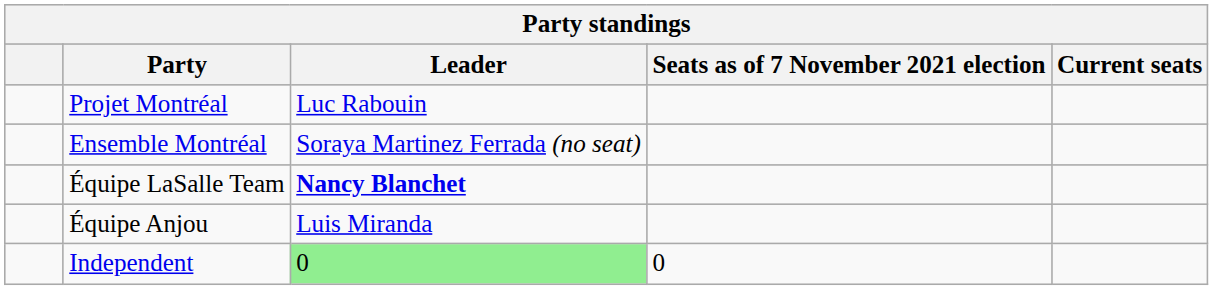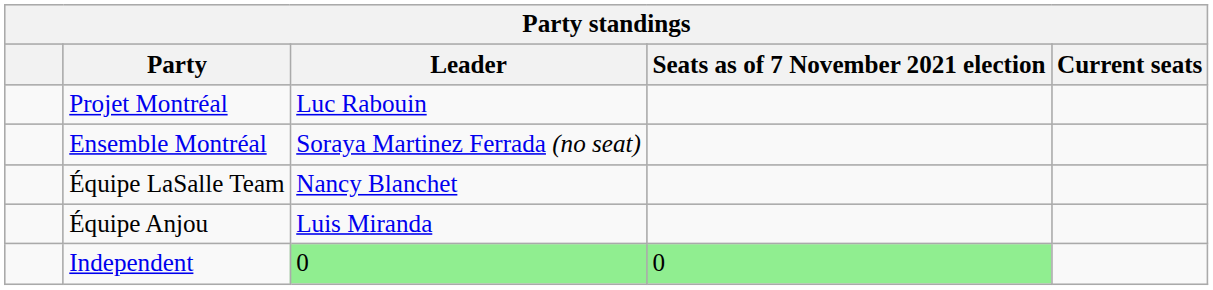(381, 183) bold -> (377, 183) normal
(659, 263) no background -> (659, 263) lightgreen background
